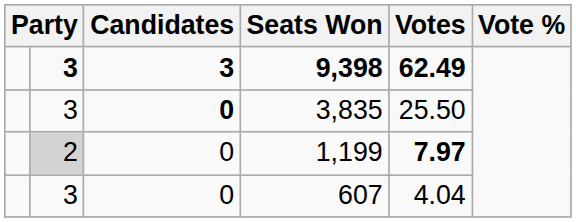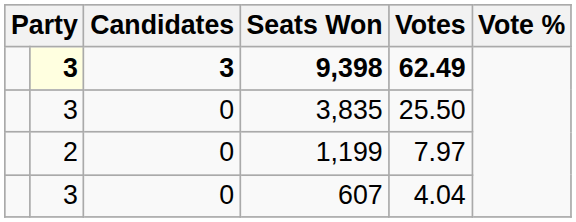(70, 68) no background -> (70, 68) lightyellow background
(227, 110) bold -> (227, 110) normal
(70, 152) lightgrey background -> (70, 152) no background
(440, 152) bold -> (440, 152) normal
